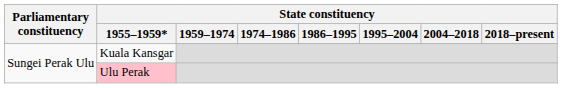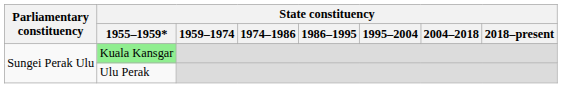(137, 53) no background -> (137, 53) lightgreen background
(125, 72) pink background -> (125, 72) no background
